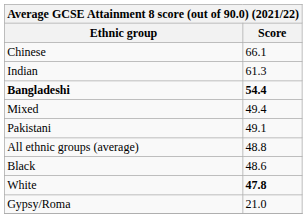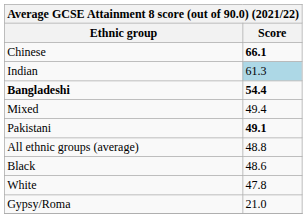(256, 52) normal -> (256, 52) bold
(256, 71) no background -> (256, 71) lightblue background
(256, 128) normal -> (256, 128) bold
(256, 185) bold -> (256, 185) normal
